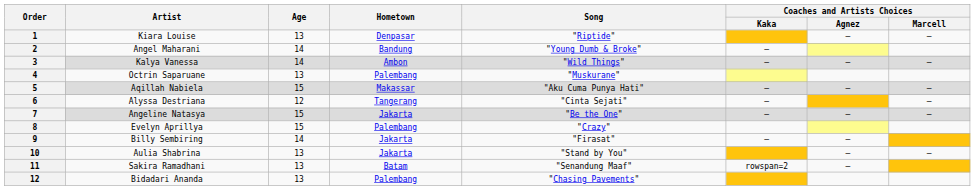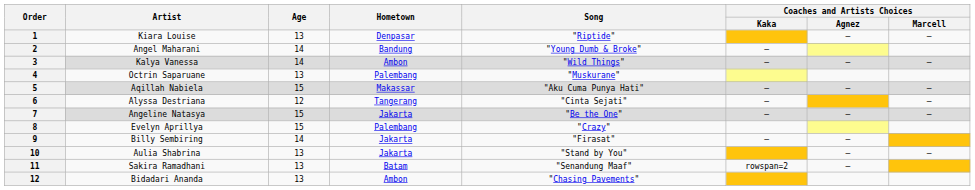(396, 179) Palembang -> (396, 179) Ambon
